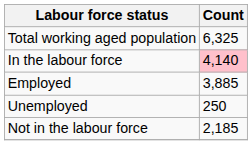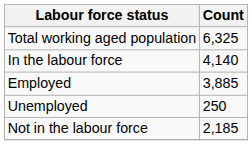(221, 60) pink background -> (221, 60) no background
